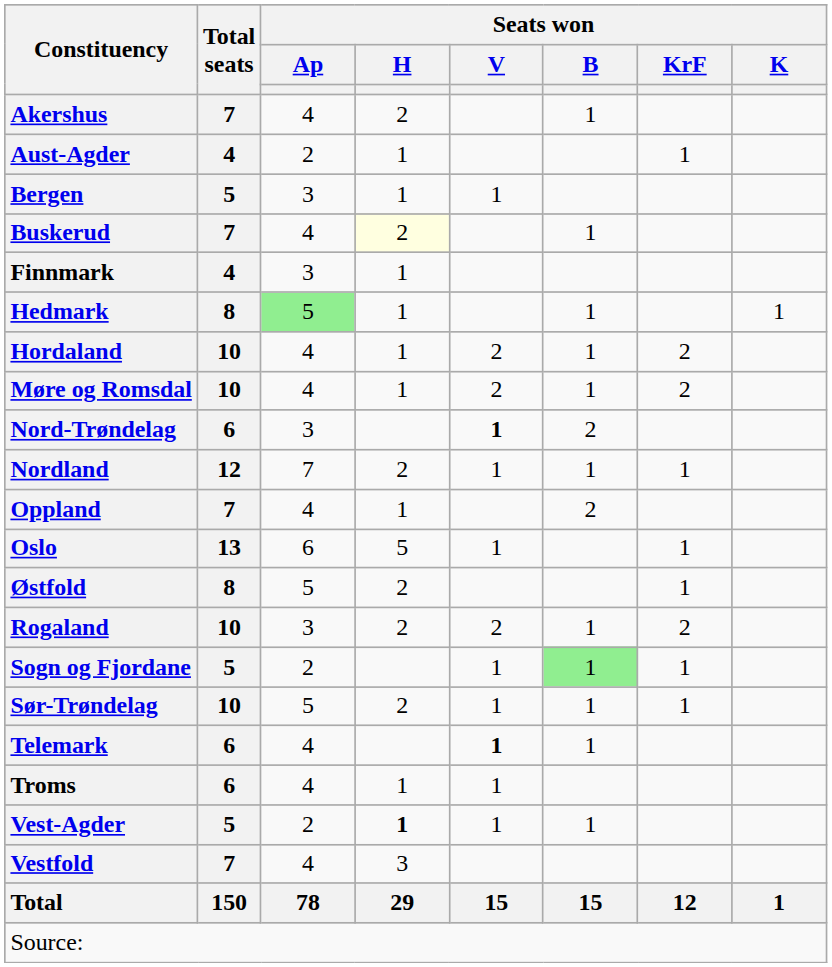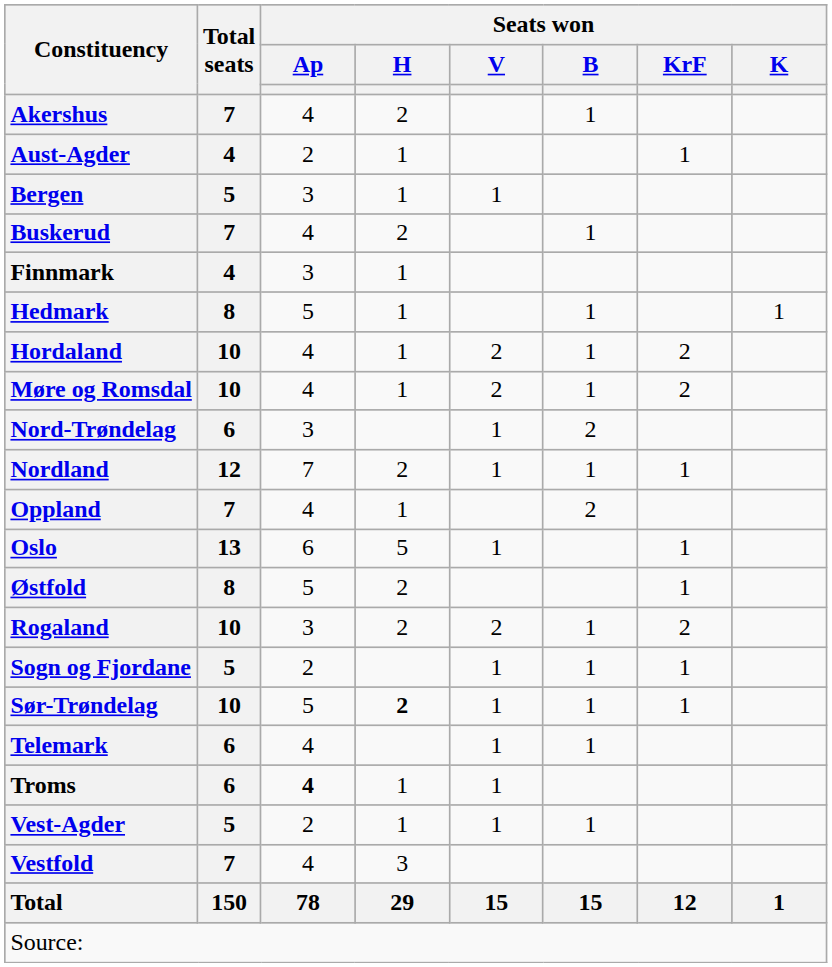(402, 232) lightyellow background -> (402, 232) no background
(308, 311) lightgreen background -> (308, 311) no background
(496, 430) bold -> (496, 430) normal
(591, 666) lightgreen background -> (591, 666) no background
(402, 706) normal -> (402, 706) bold
(496, 745) bold -> (496, 745) normal
(308, 784) normal -> (308, 784) bold
(402, 824) bold -> (402, 824) normal
